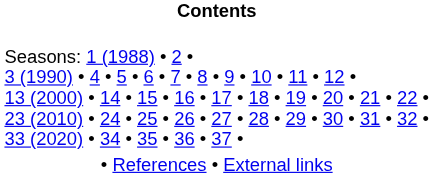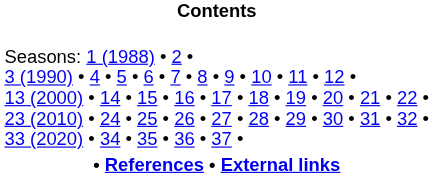(217, 164) normal -> (217, 164) bold
